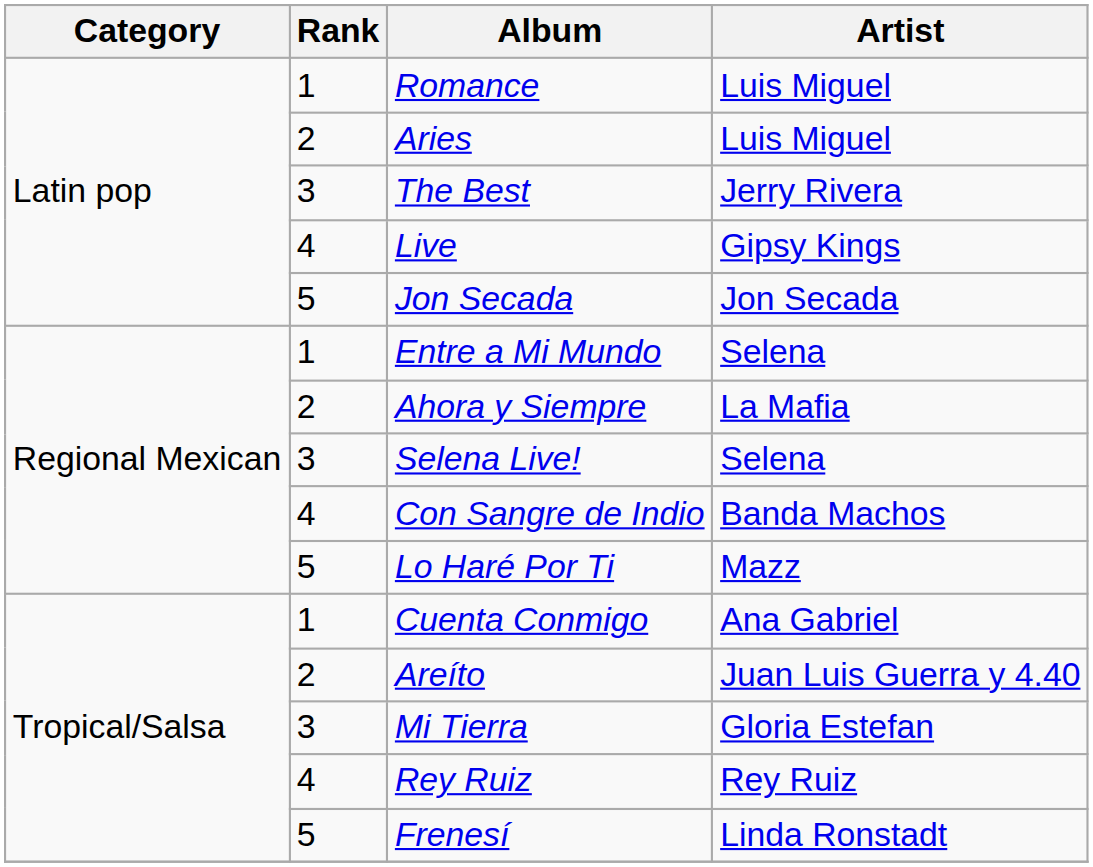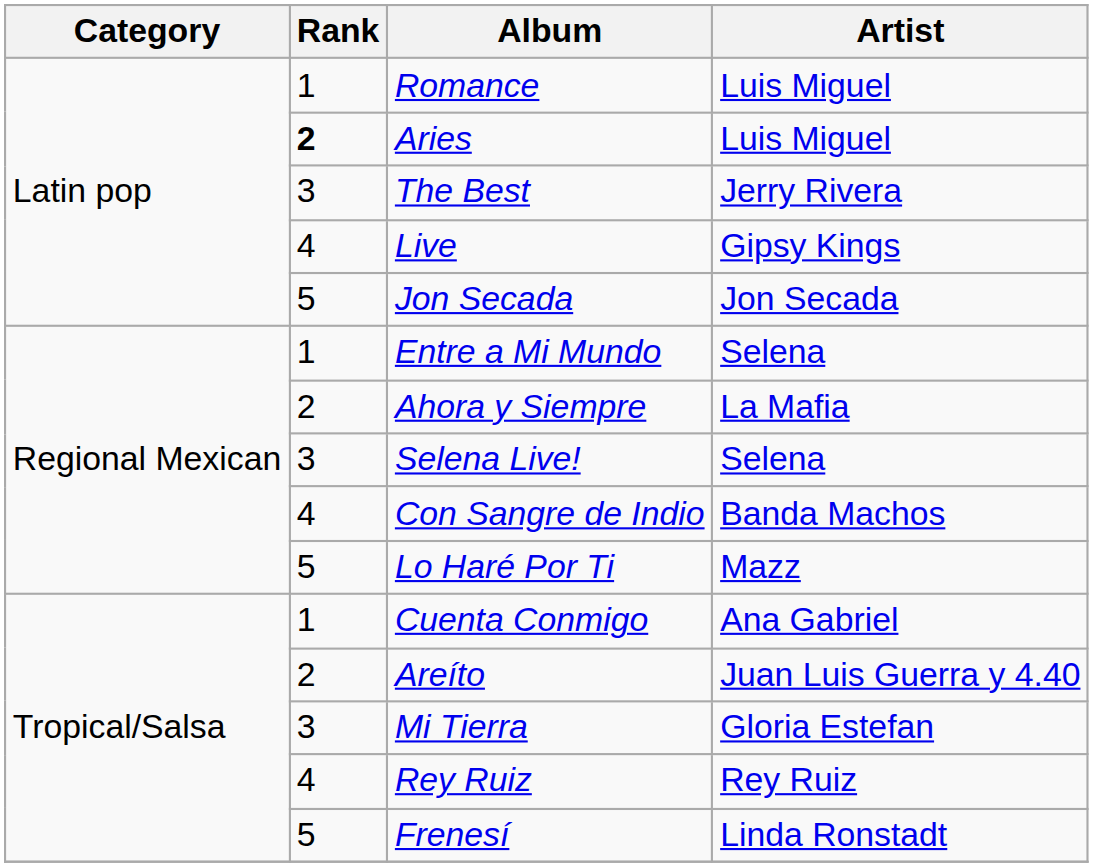(306, 138) normal -> (306, 138) bold
